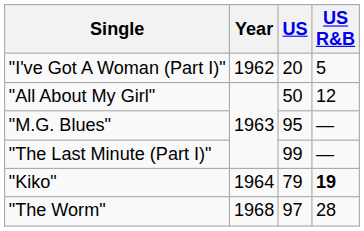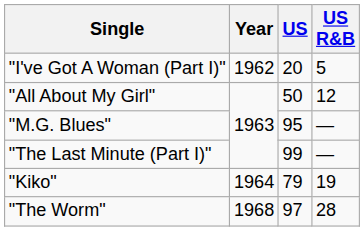(326, 182) bold -> (326, 182) normal
